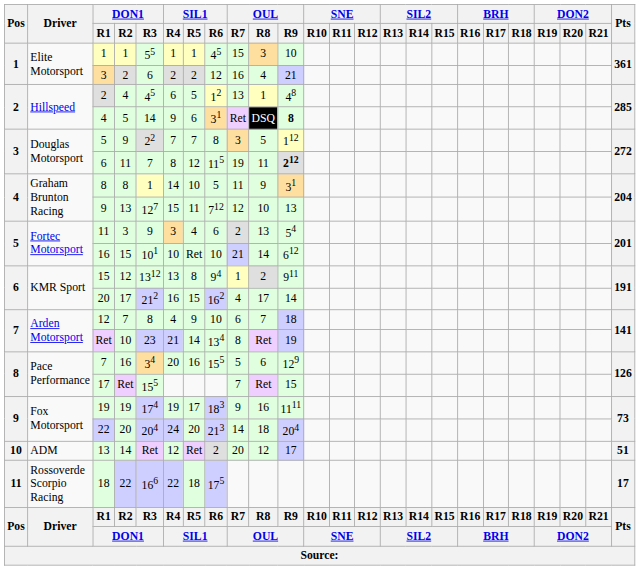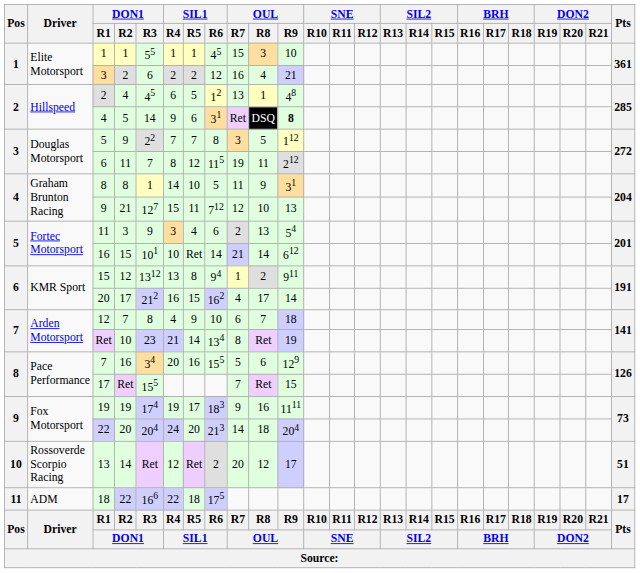(291, 162) bold -> (291, 162) normal
(125, 208) 13 -> (125, 208) 21
(216, 253) 10 -> (216, 253) 14
(44, 450) ADM -> (58, 464) Rossoverde Scorpio Racing
(58, 483) Rossoverde Scorpio Racing -> (44, 498) ADM
